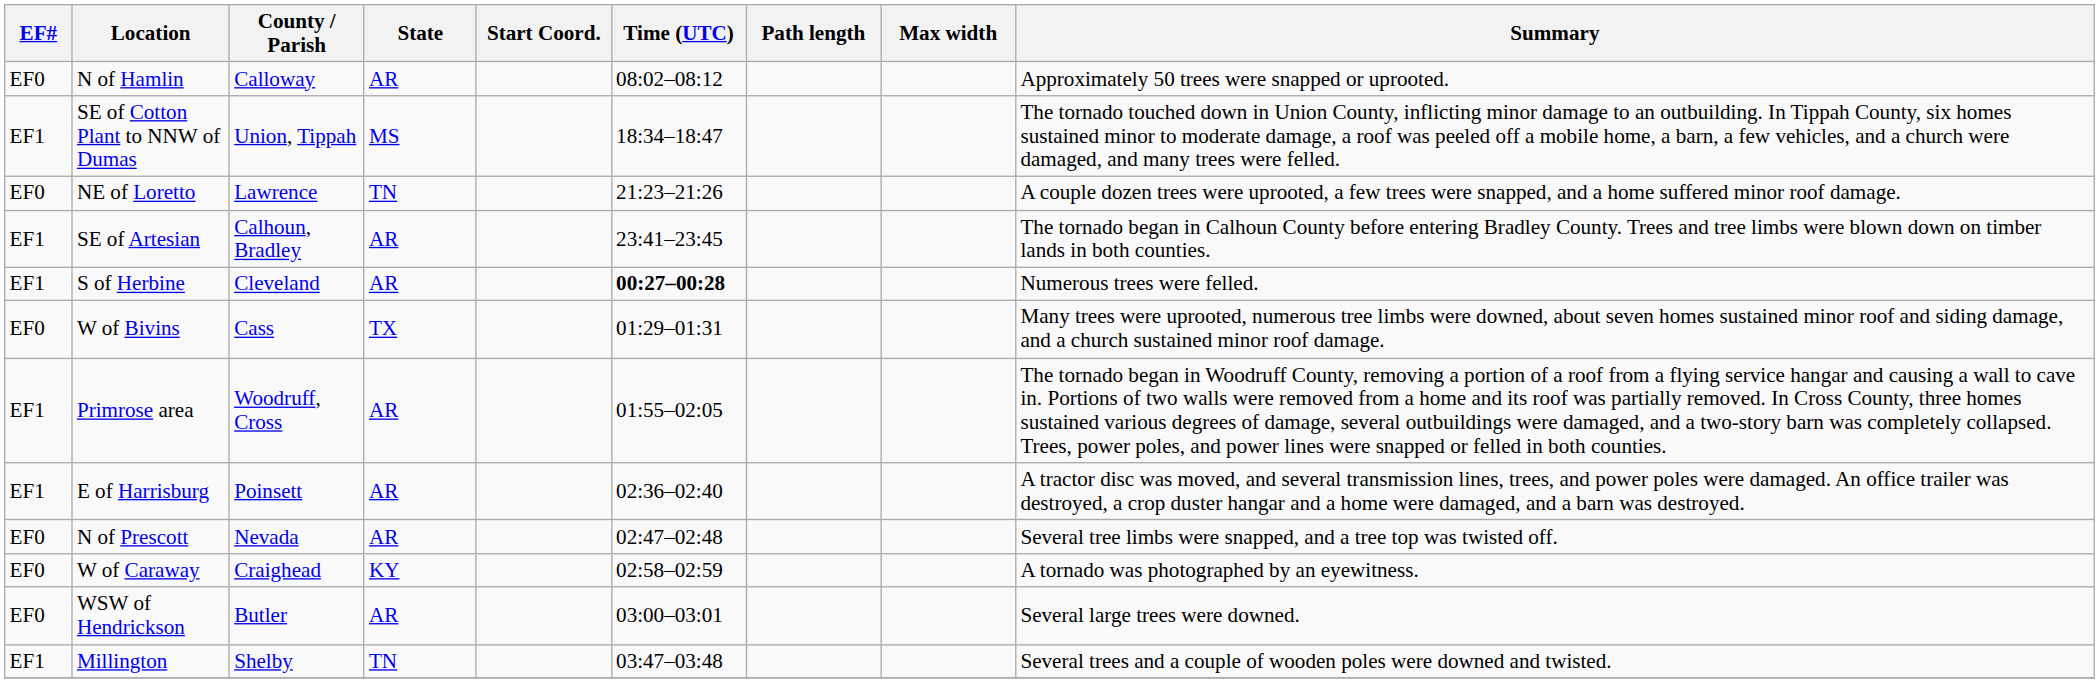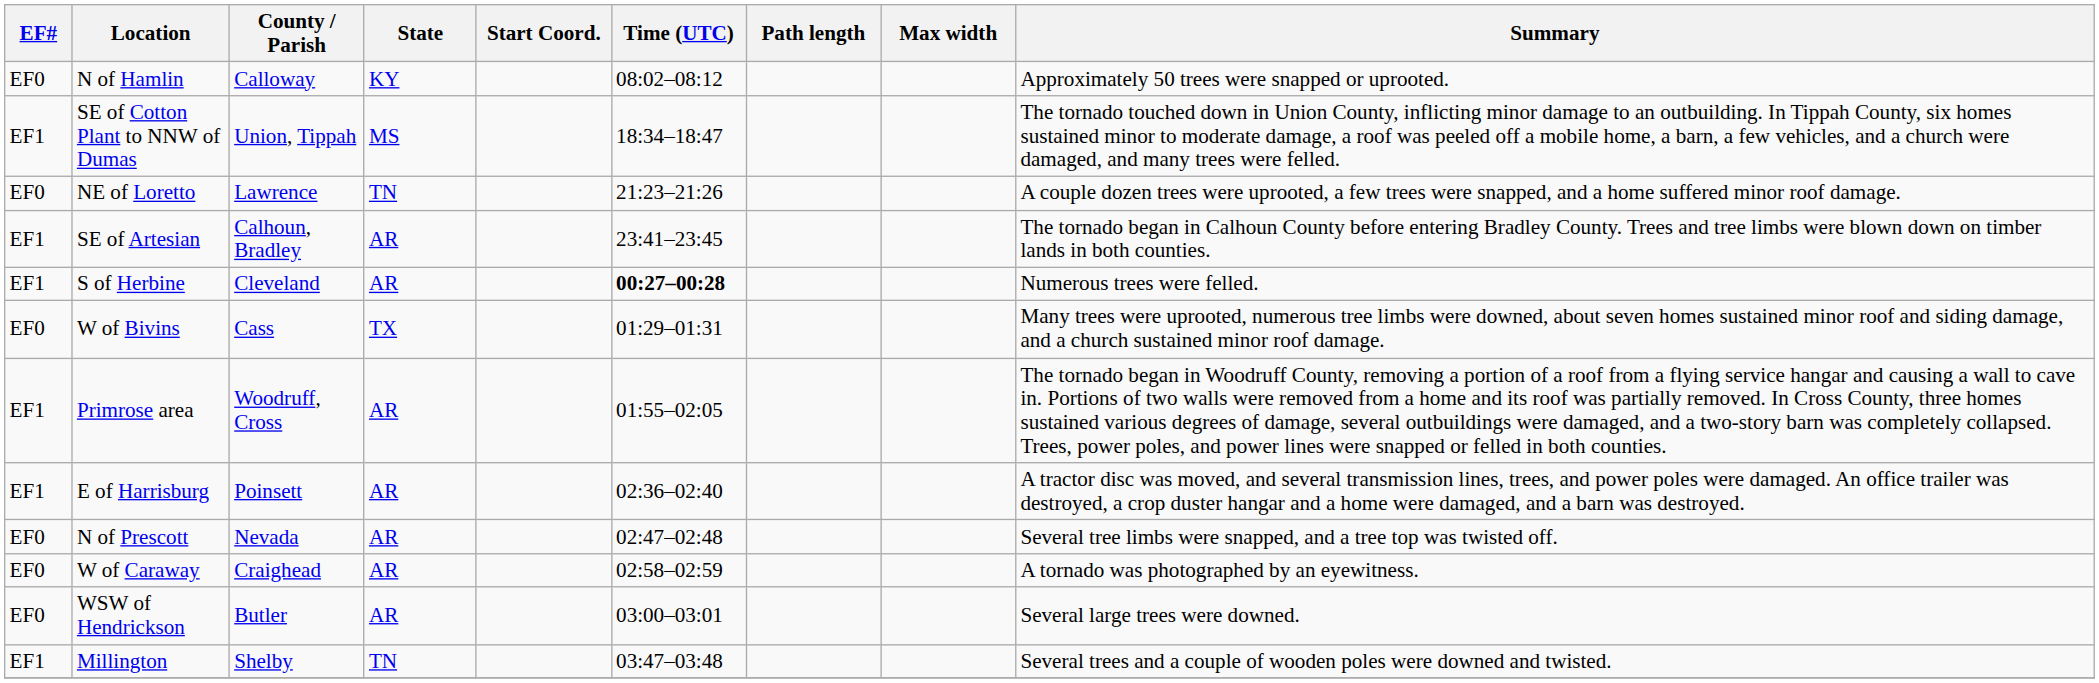(384, 78) AR -> (384, 78) KY
(384, 570) KY -> (384, 570) AR
